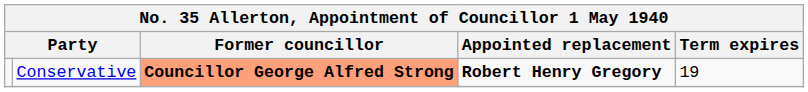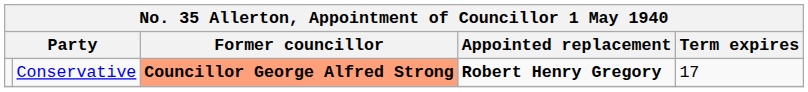(689, 72) 19 -> (689, 72) 17
